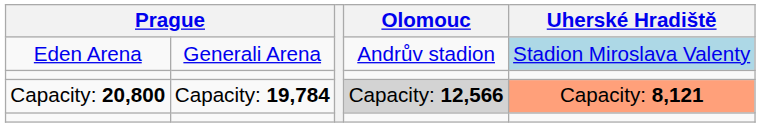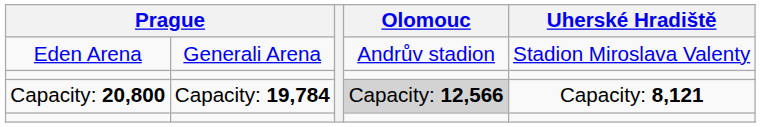(632, 53) lightblue background -> (632, 53) no background
(632, 95) lightsalmon background -> (632, 95) no background
